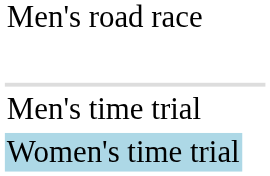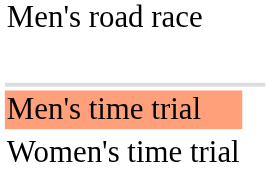(104, 109) no background -> (104, 109) lightsalmon background
(123, 151) lightblue background -> (123, 151) no background
